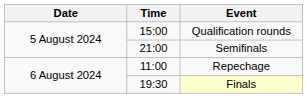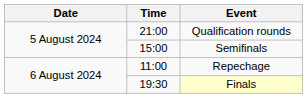(153, 31) 15:00 -> (153, 31) 21:00
(153, 48) 21:00 -> (153, 48) 15:00
